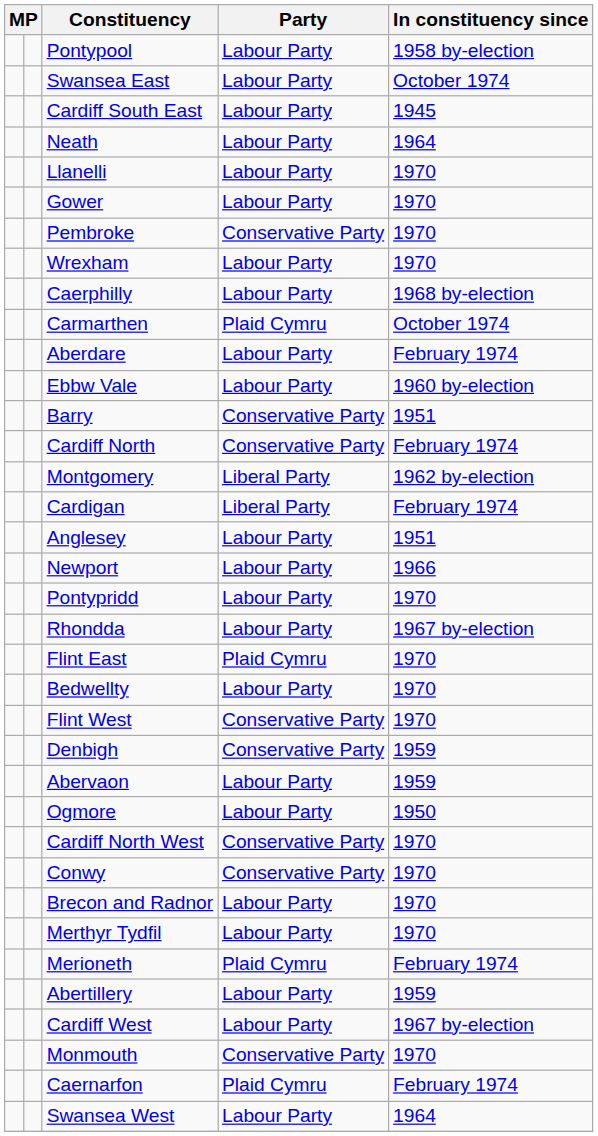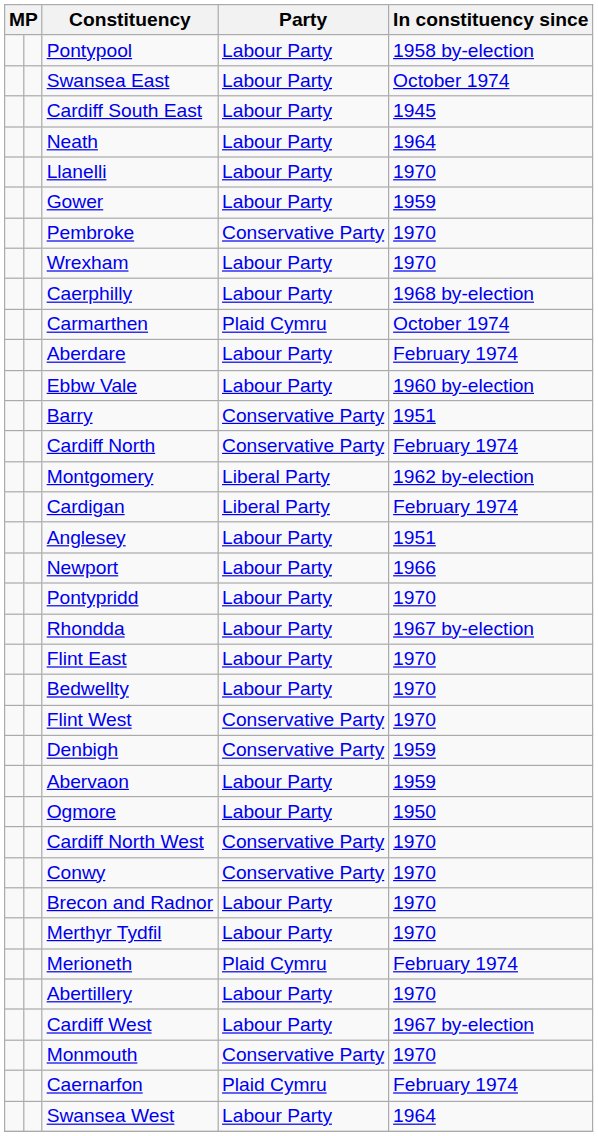(414, 202) 1970 -> (414, 202) 1959
(274, 659) Plaid Cymru -> (277, 659) Labour Party
(414, 994) 1959 -> (414, 994) 1970
